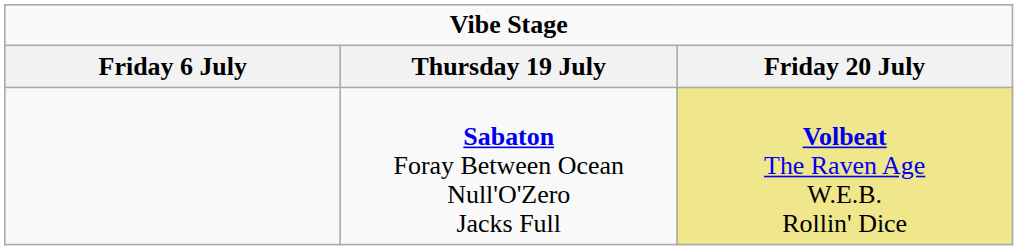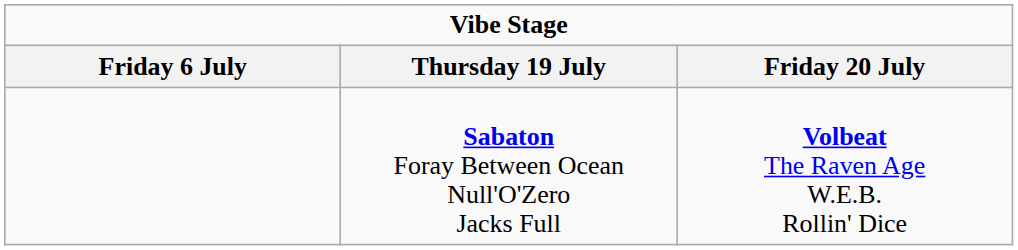(845, 180) khaki background -> (845, 180) no background
